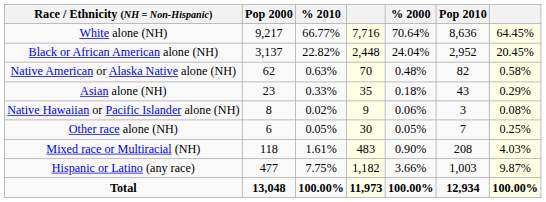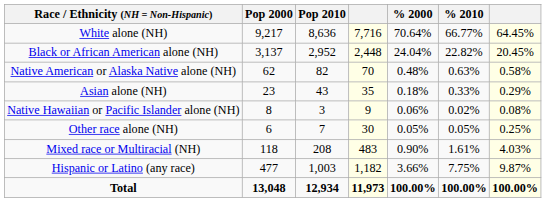columns swapped: (463, 14) <-> (321, 14)
